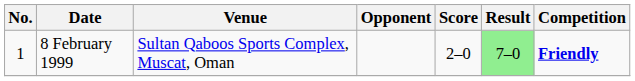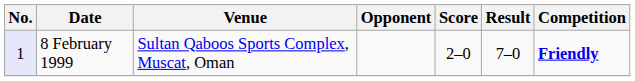(20, 52) no background -> (20, 52) lavender background
(508, 52) lightgreen background -> (508, 52) no background
